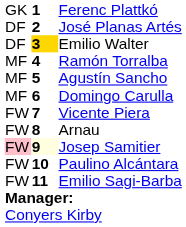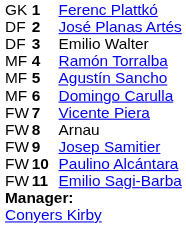(36, 44) gold background -> (36, 44) no background
(17, 147) pink background -> (17, 147) no background
(36, 147) lightyellow background -> (36, 147) no background
